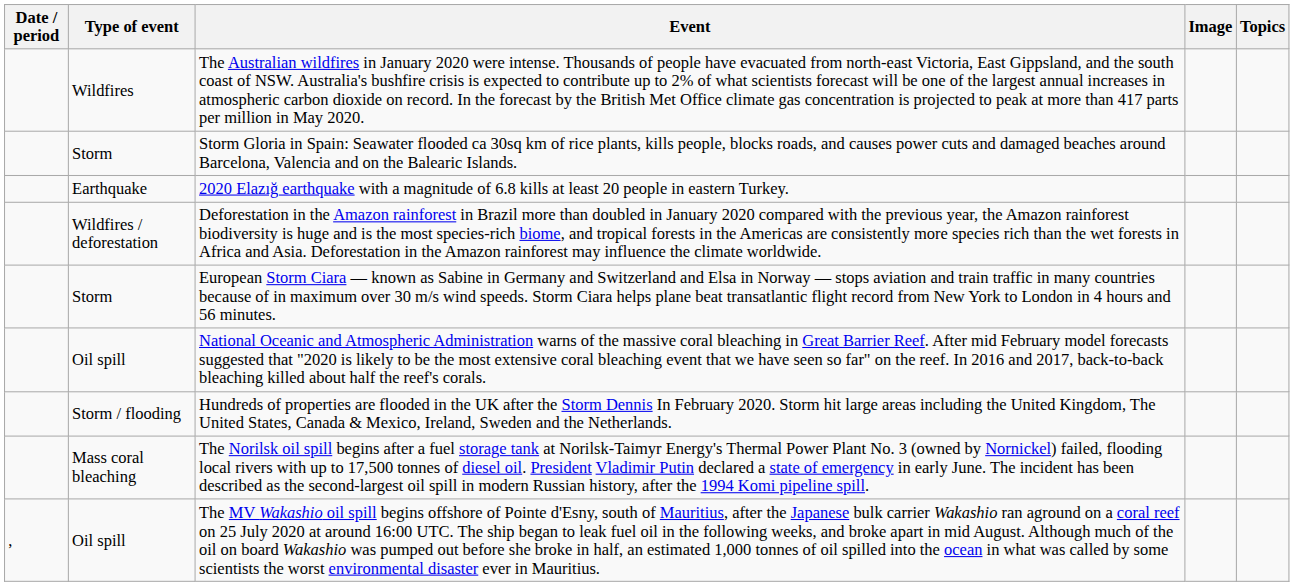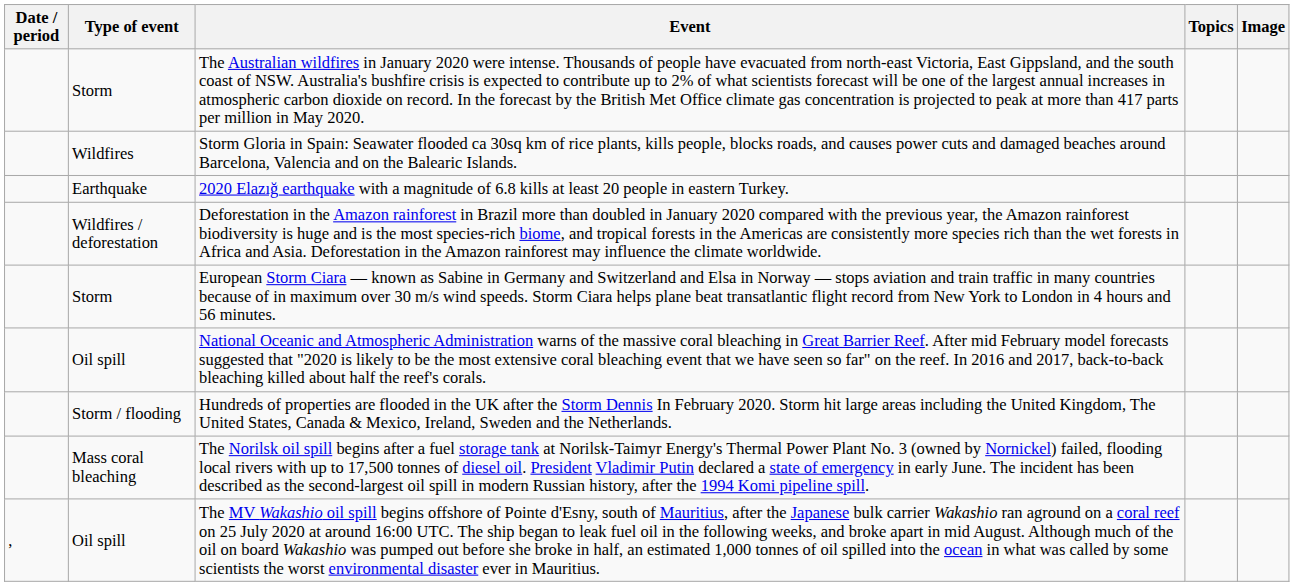columns swapped: (1263, 26) <-> (1210, 26)
(103, 90) Wildfires -> (92, 90) Storm
(92, 153) Storm -> (103, 153) Wildfires
